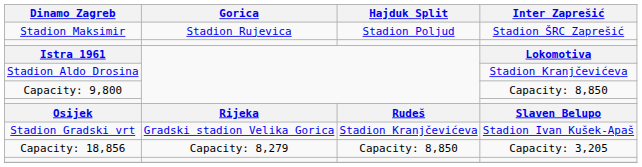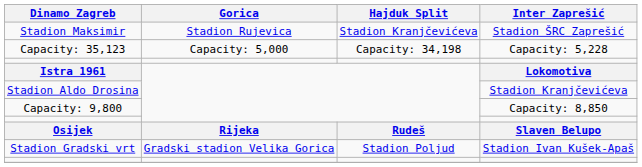(409, 31) Stadion Poljud -> (409, 31) Stadion Kranjčevićeva
+ row: (73, 49)
(409, 130) Stadion Kranjčevićeva -> (409, 148) Stadion Poljud
- row: (73, 148)
